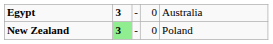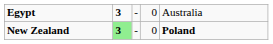(177, 30) normal -> (179, 30) bold
